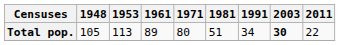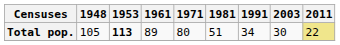(122, 32) normal -> (122, 32) bold
(280, 32) bold -> (280, 32) normal
(312, 32) no background -> (312, 32) khaki background
